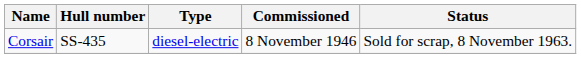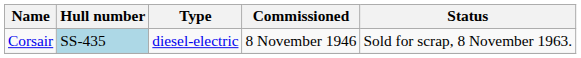(83, 41) no background -> (83, 41) lightblue background
